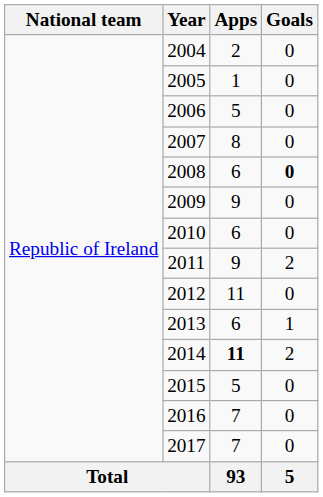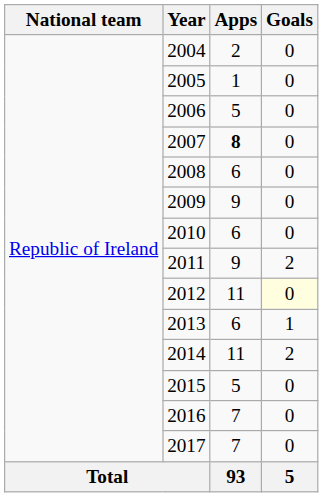(236, 141) normal -> (236, 141) bold
(289, 171) bold -> (289, 171) normal
(289, 293) no background -> (289, 293) lightyellow background
(236, 354) bold -> (236, 354) normal
